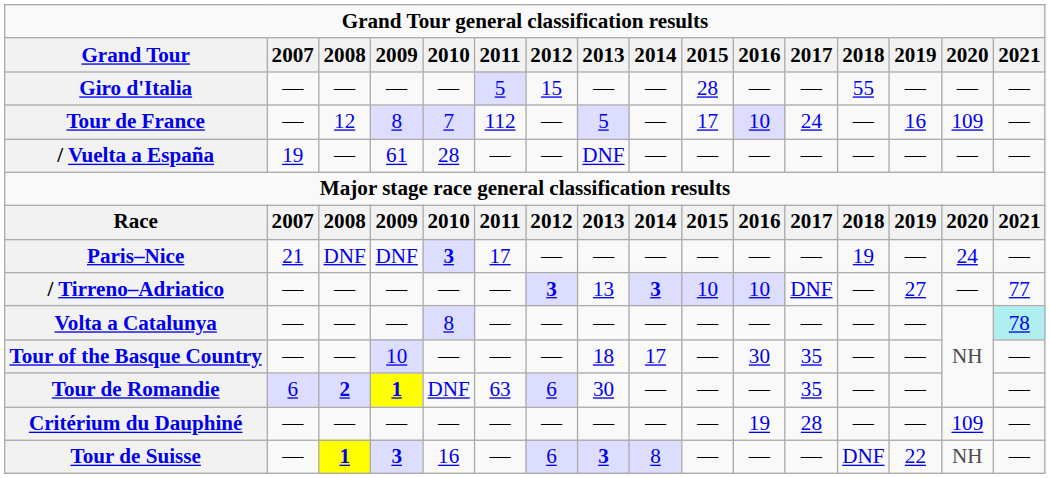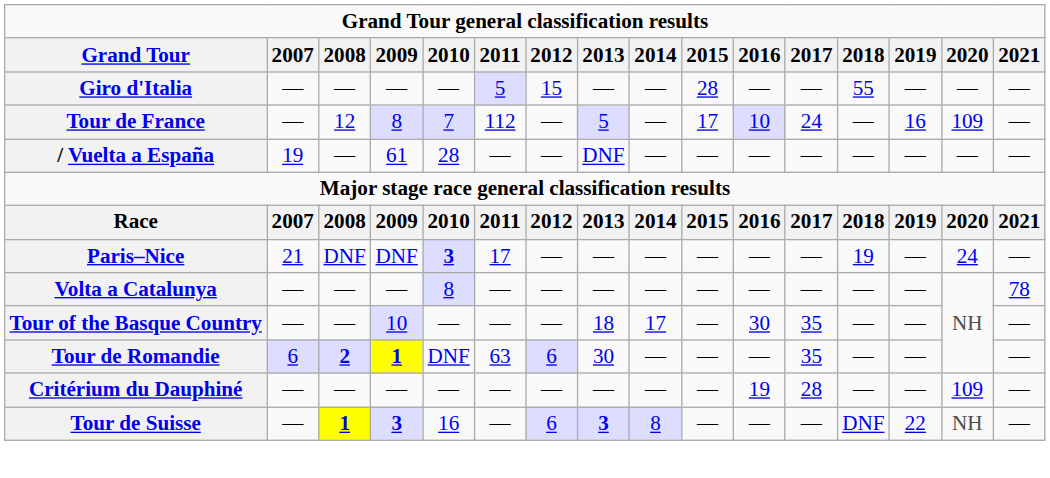- row: (136, 289)
(1019, 322) paleturquoise background -> (1019, 289) no background
